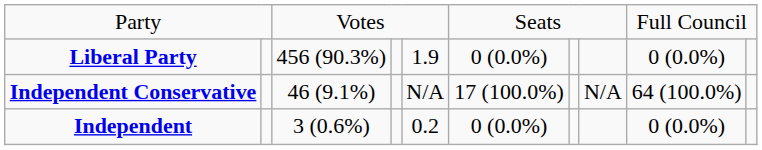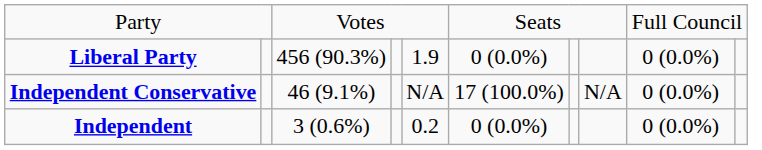(687, 91) 64 (100.0%) -> (681, 91) 0 (0.0%)
